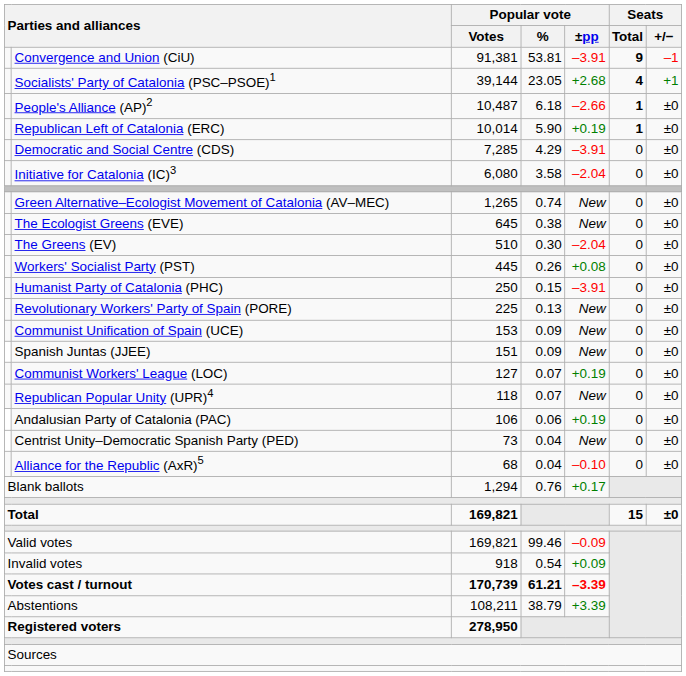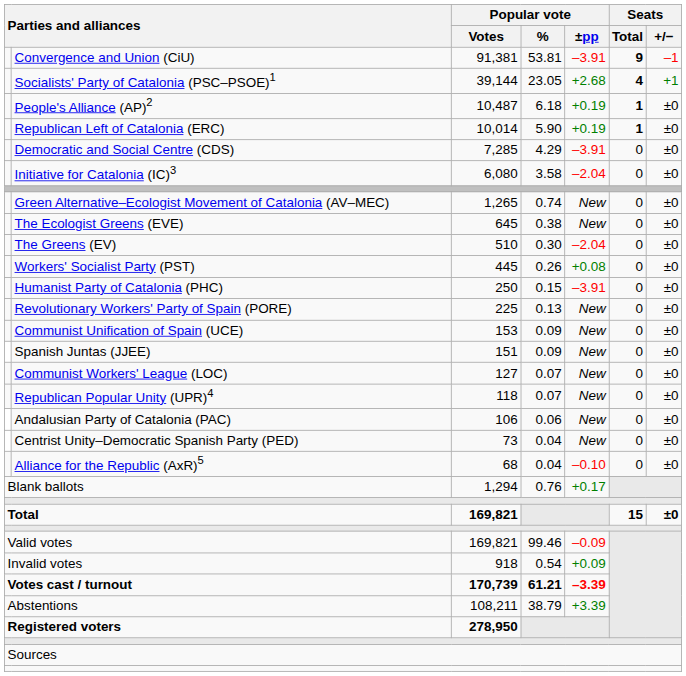(589, 105) –2.66 -> (589, 105) +0.19
(589, 373) +0.19 -> (592, 373) New
(589, 419) +0.19 -> (592, 419) New
